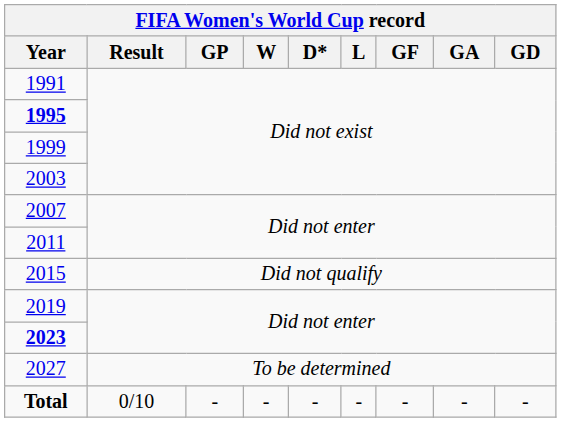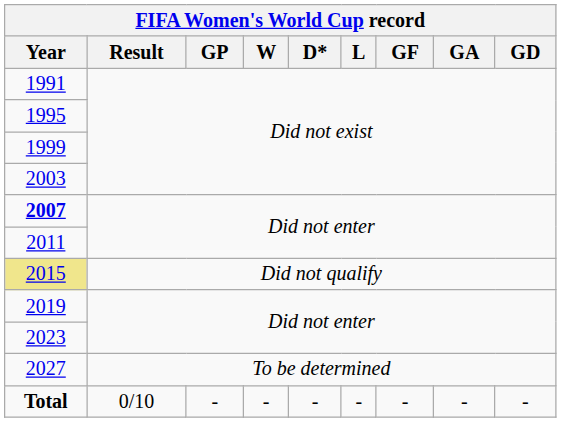(46, 115) bold -> (46, 115) normal
(46, 210) normal -> (46, 210) bold
(46, 274) no background -> (46, 274) khaki background
(46, 337) bold -> (46, 337) normal
